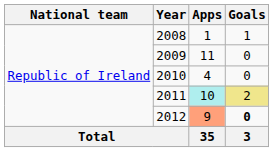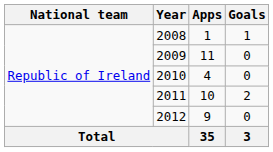(207, 96) paleturquoise background -> (207, 96) no background
(247, 96) khaki background -> (247, 96) no background
(207, 116) lightsalmon background -> (207, 116) no background
(247, 116) bold -> (247, 116) normal
